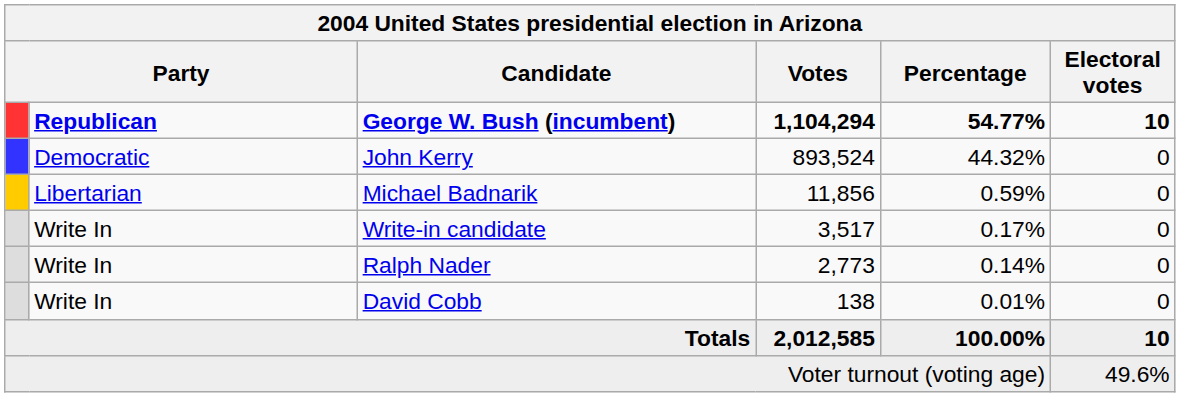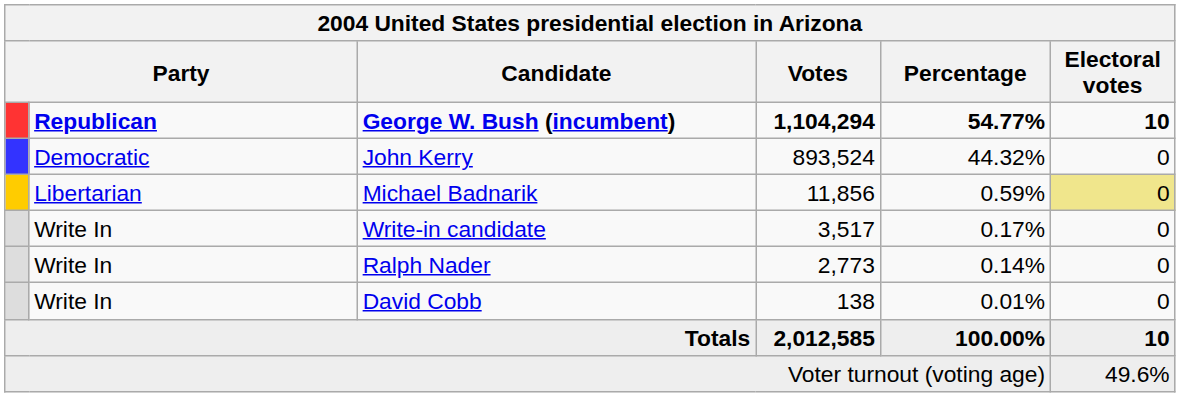(1163, 193) no background -> (1163, 193) khaki background
